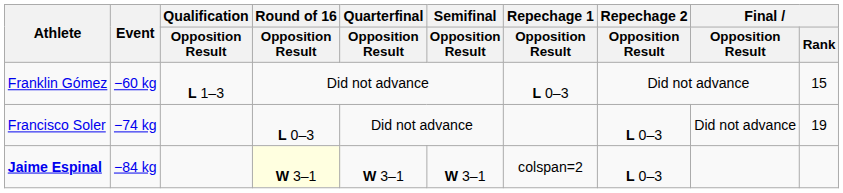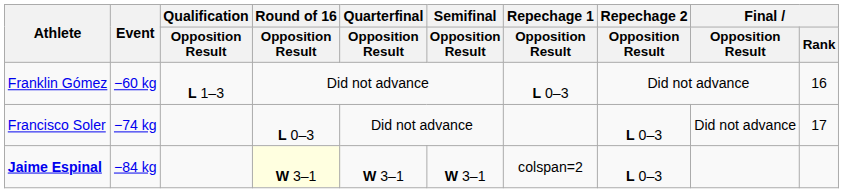(819, 84) 15 -> (819, 84) 16
(819, 125) 19 -> (819, 125) 17
